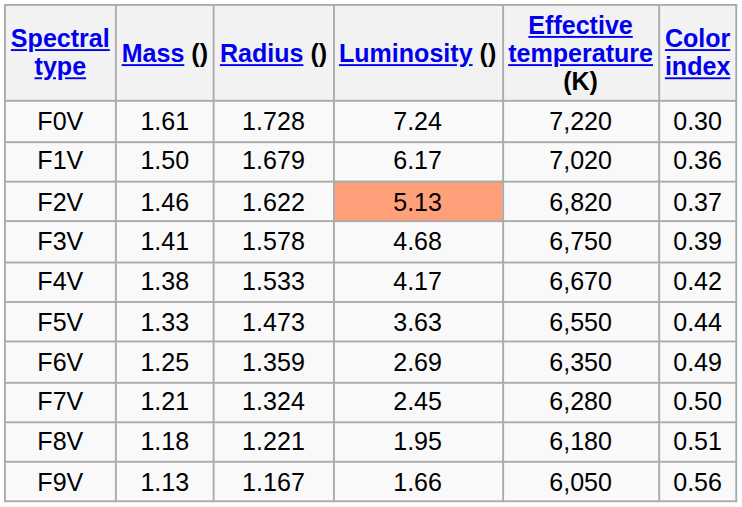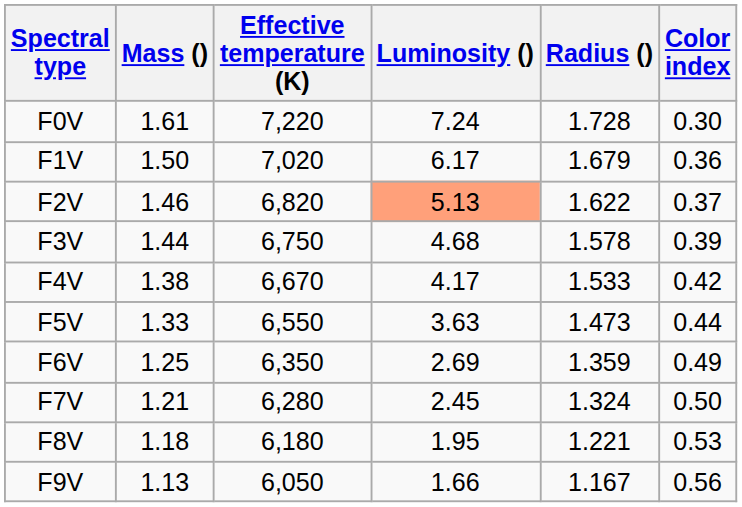columns swapped: (273, 54) <-> (581, 54)
(165, 242) 1.41 -> (165, 242) 1.44
(698, 442) 0.51 -> (698, 442) 0.53
